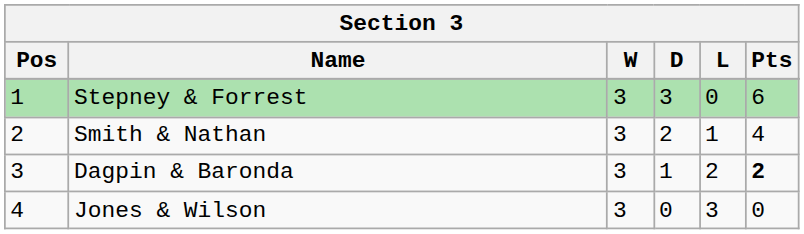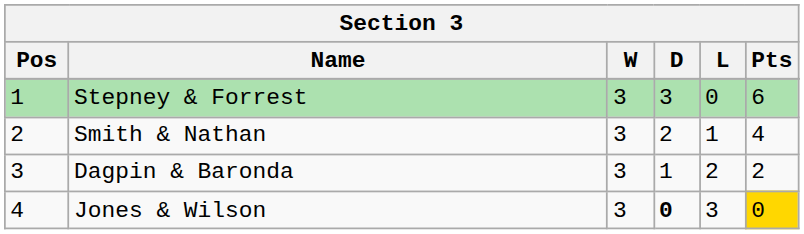(758, 173) bold -> (758, 173) normal
(666, 210) normal -> (666, 210) bold
(758, 210) no background -> (758, 210) gold background
